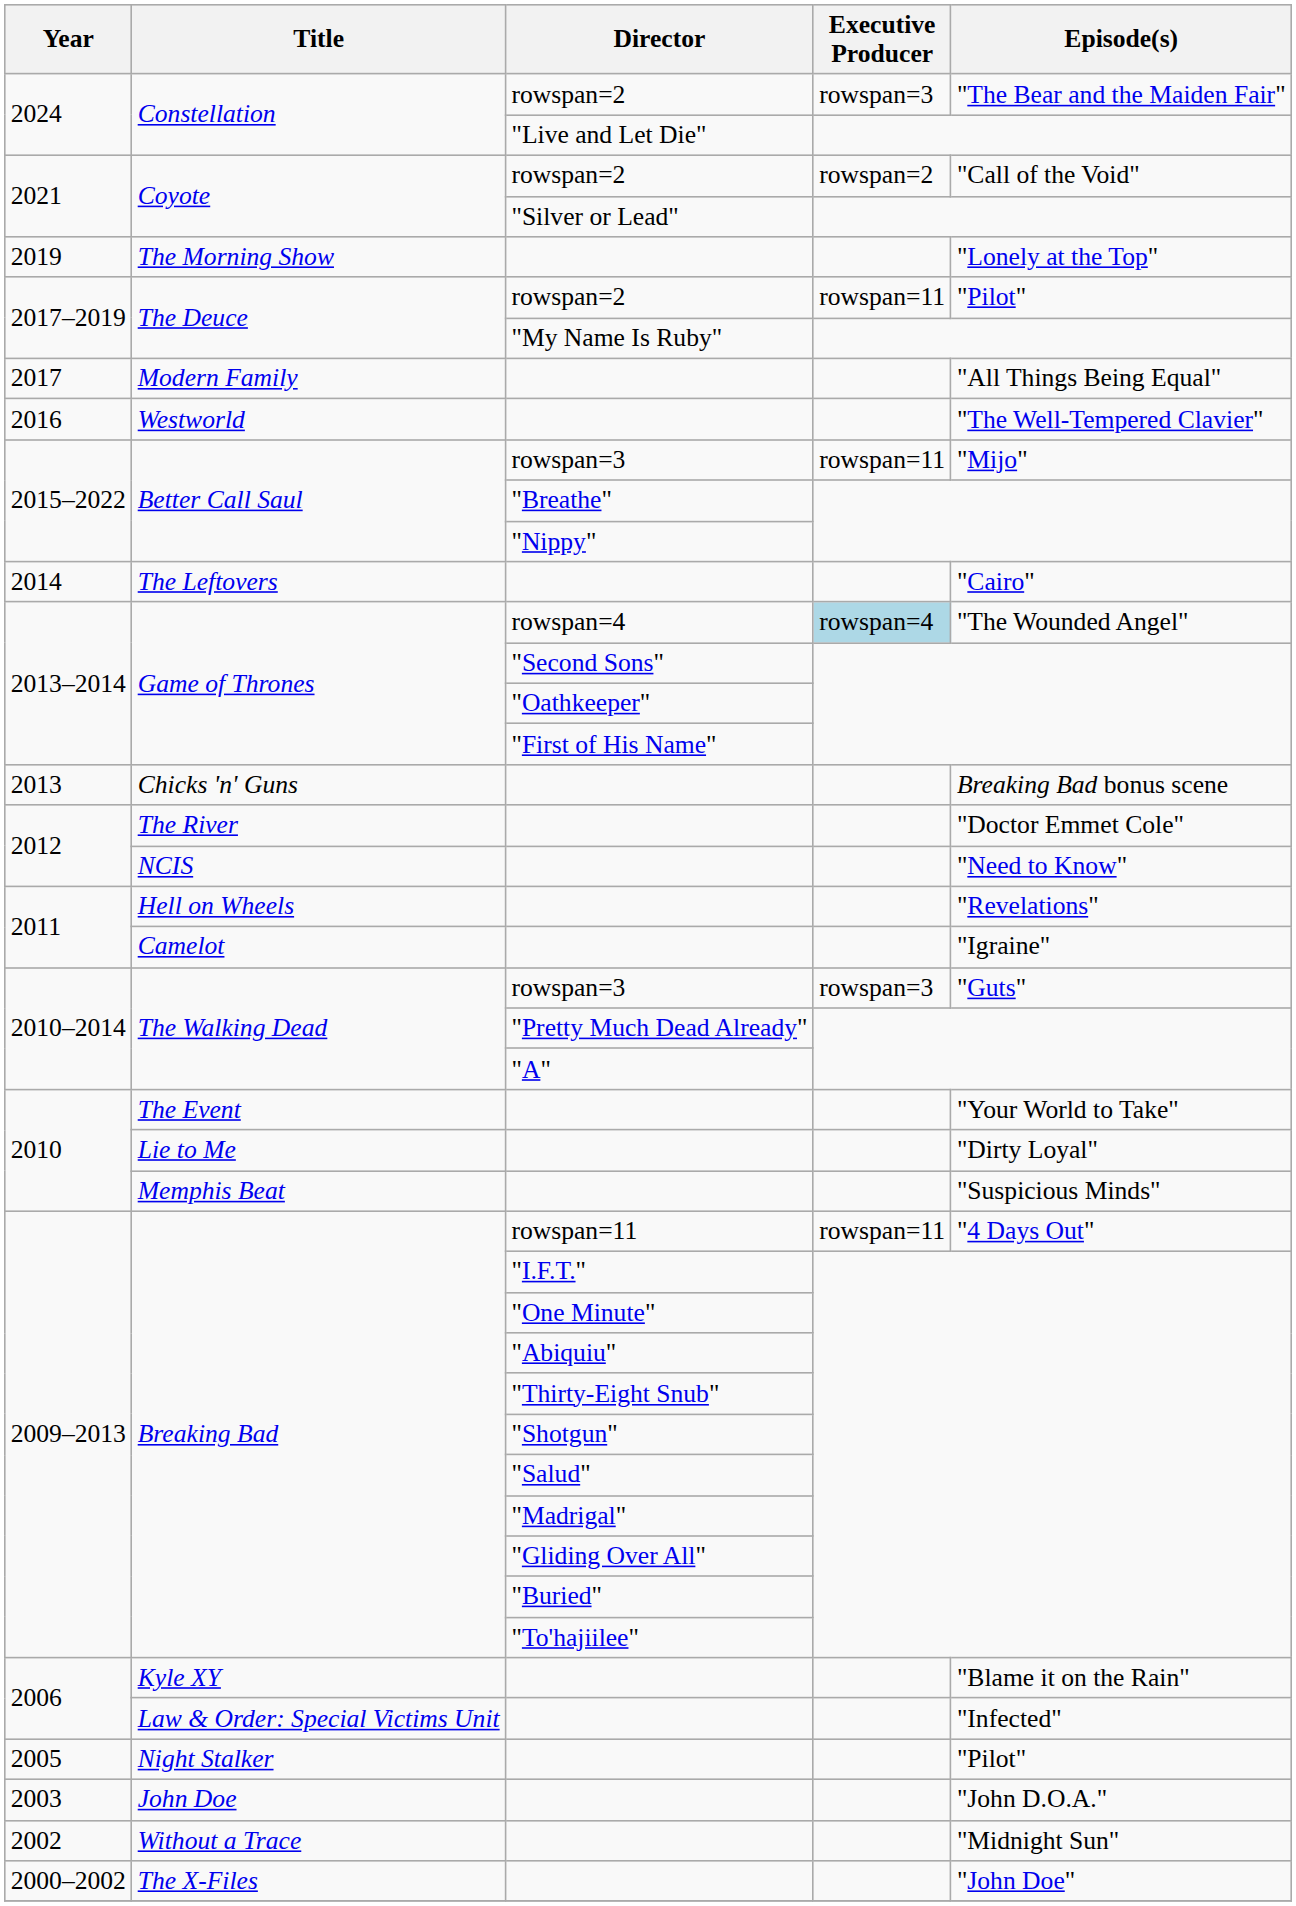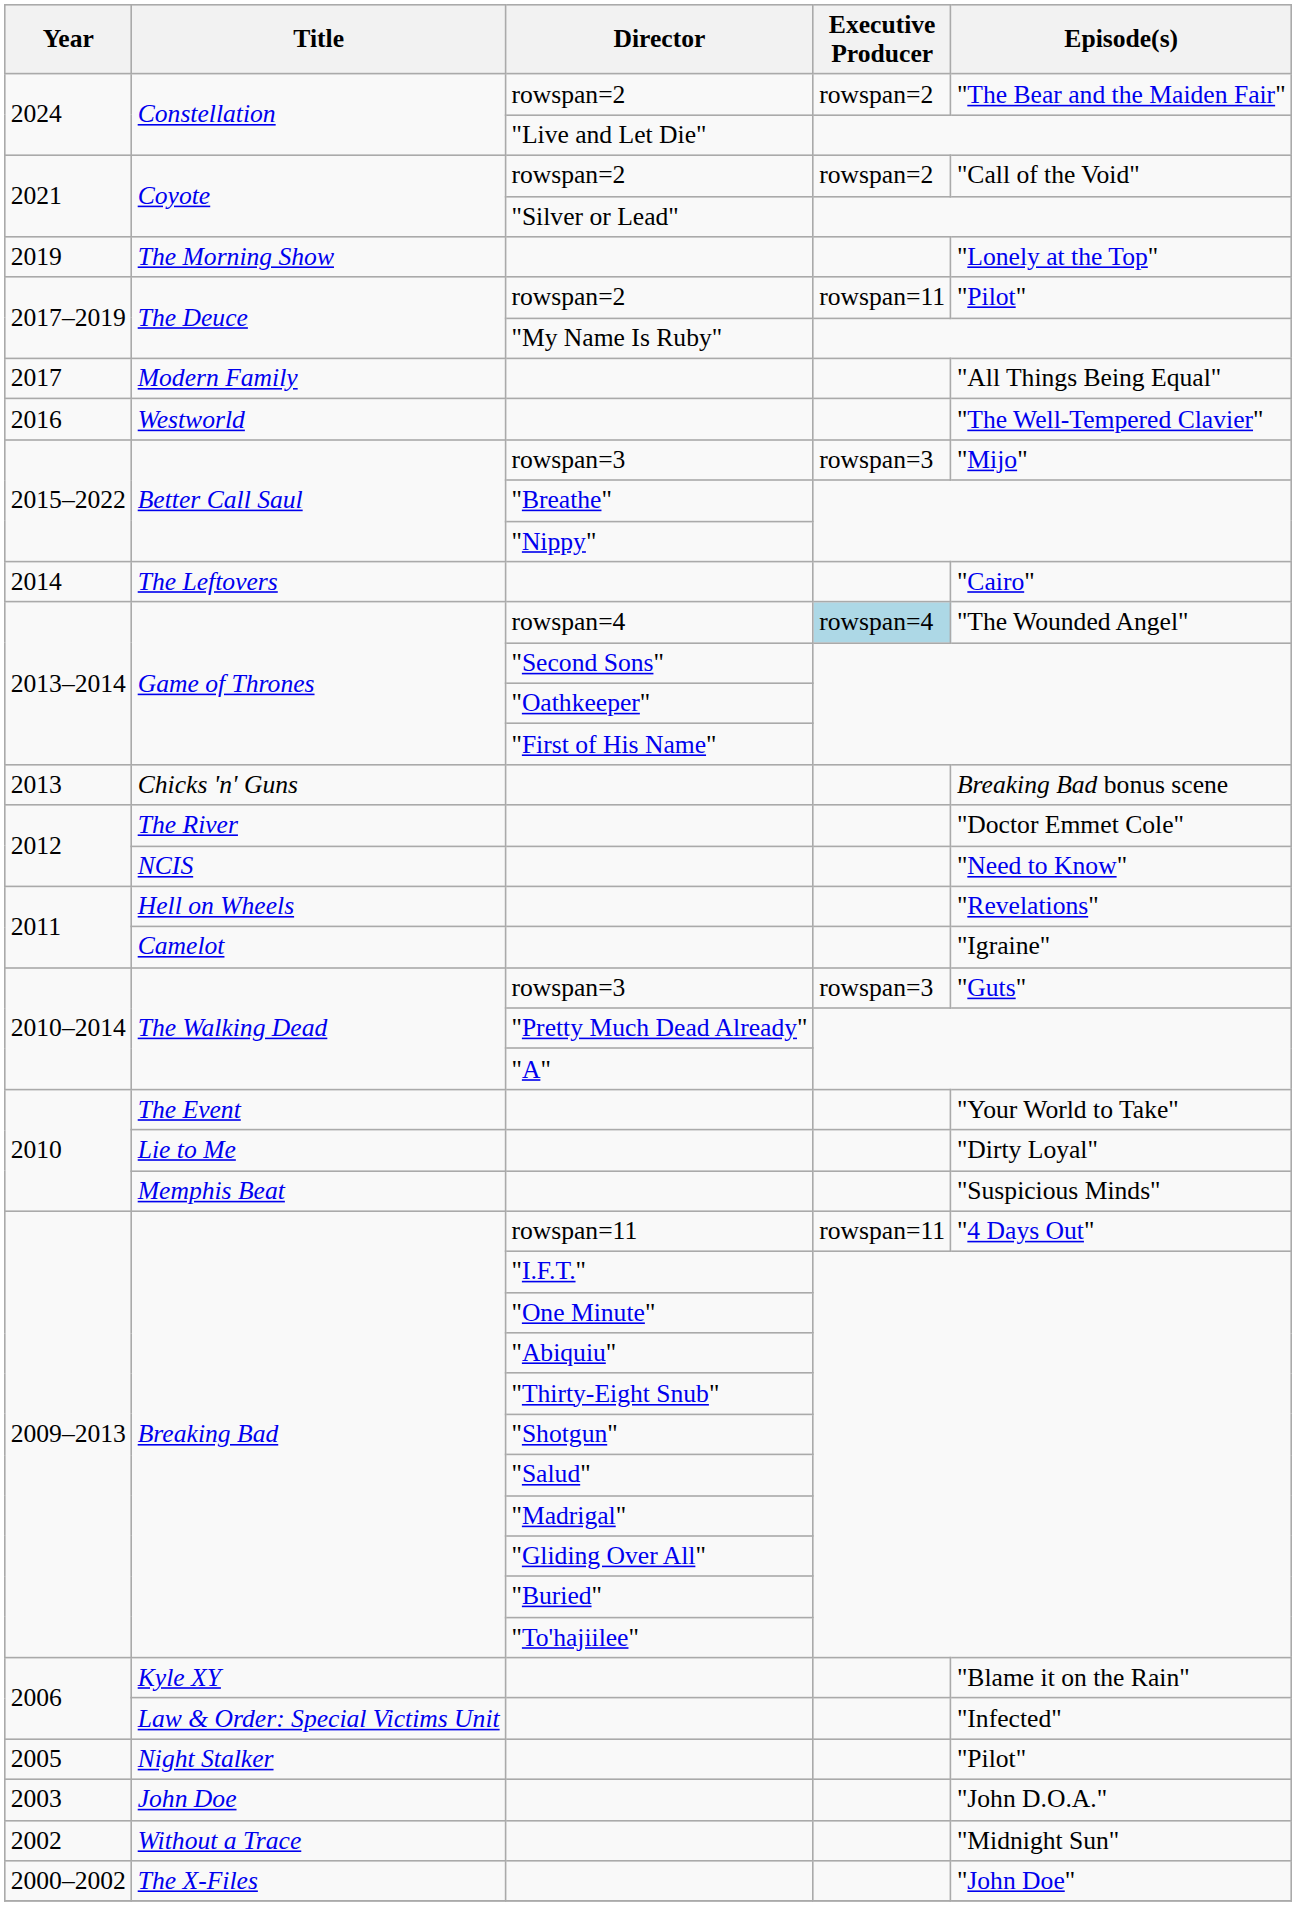(876, 94) rowspan=3 -> (876, 94) rowspan=2
(882, 459) rowspan=11 -> (876, 459) rowspan=3
